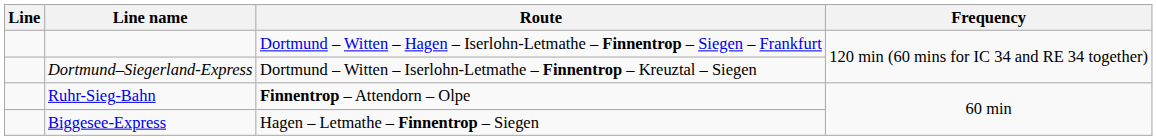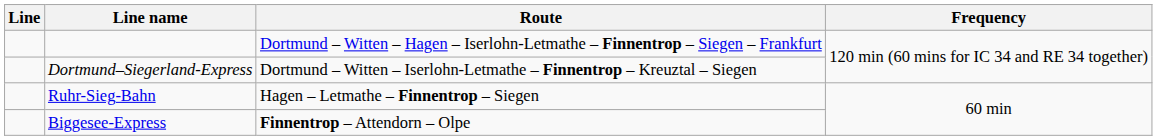(365, 95) Finnentrop – Attendorn – Olpe -> (399, 95) Hagen – Letmathe – Finnentrop – Siegen
(399, 122) Hagen – Letmathe – Finnentrop – Siegen -> (365, 122) Finnentrop – Attendorn – Olpe
